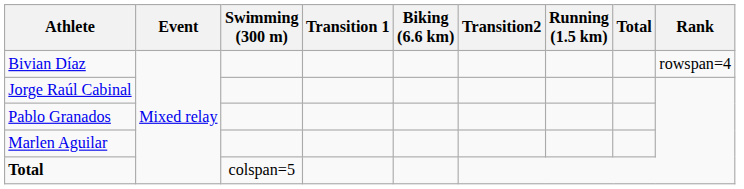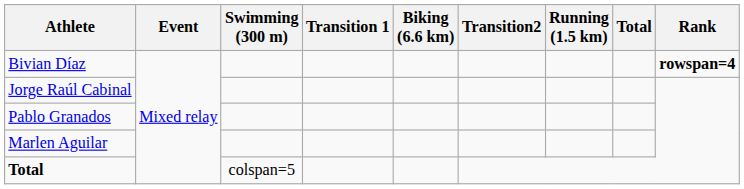(695, 63) normal -> (697, 63) bold
